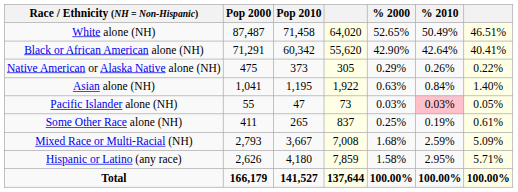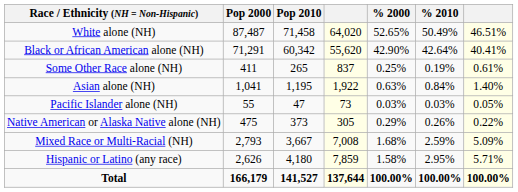rows swapped: (114, 68) <-> (114, 123)
(440, 104) pink background -> (440, 104) no background
